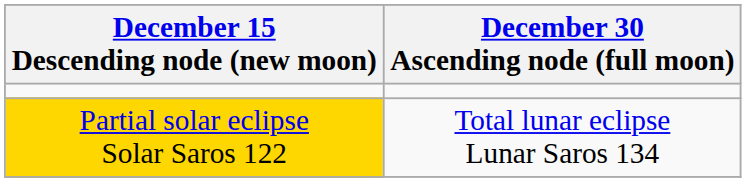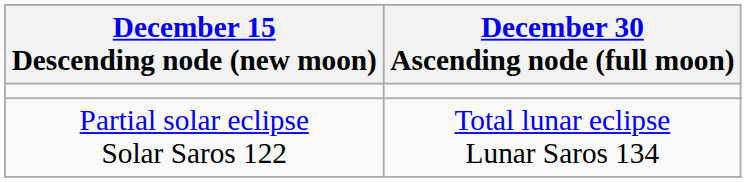(194, 137) gold background -> (194, 137) no background
